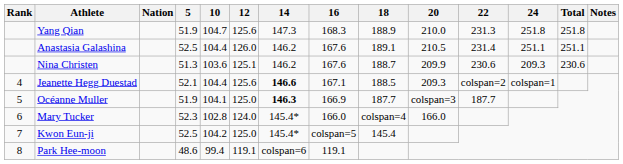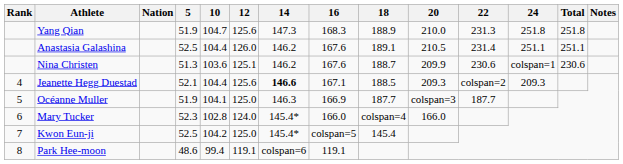(533, 64) 209.3 -> (533, 64) colspan=1
(533, 82) colspan=1 -> (533, 82) 209.3
(284, 99) bold -> (284, 99) normal
